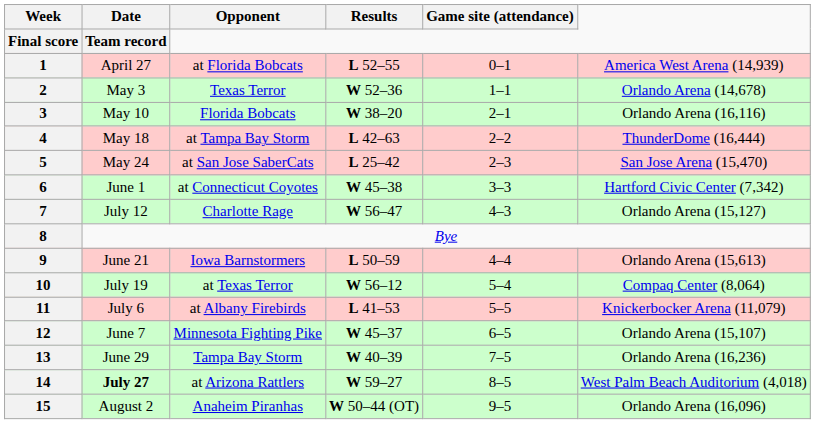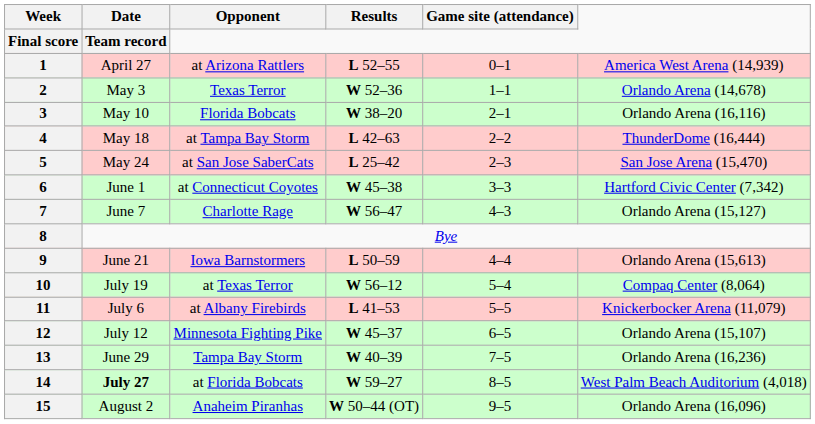(248, 65) at Florida Bobcats -> (248, 65) at Arizona Rattlers
(126, 211) July 12 -> (126, 211) June 7
(126, 332) June 7 -> (126, 332) July 12
(248, 381) at Arizona Rattlers -> (248, 381) at Florida Bobcats
